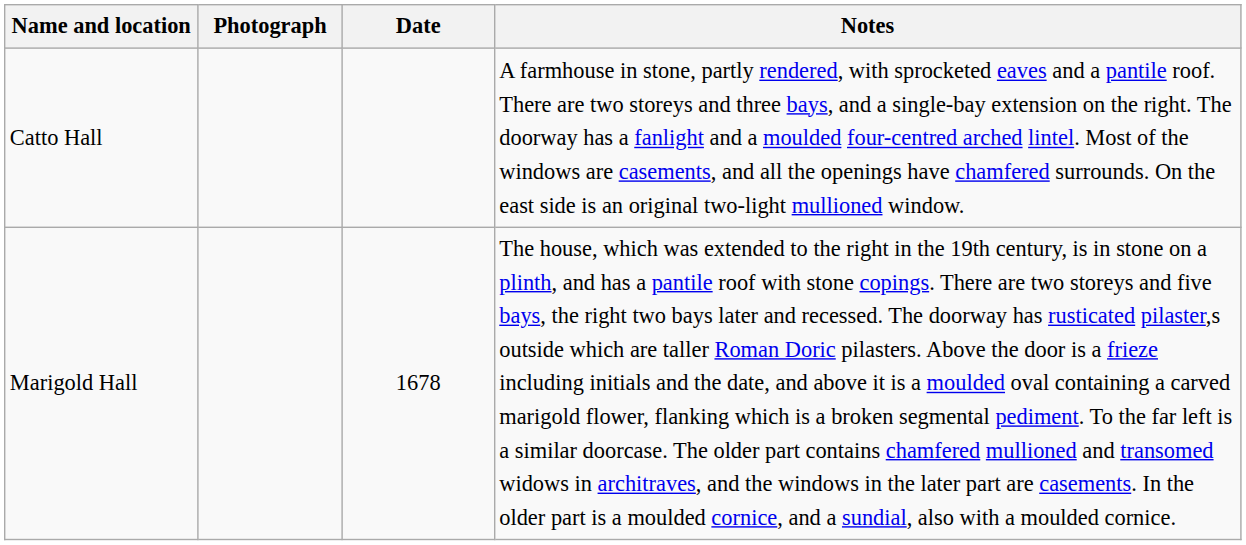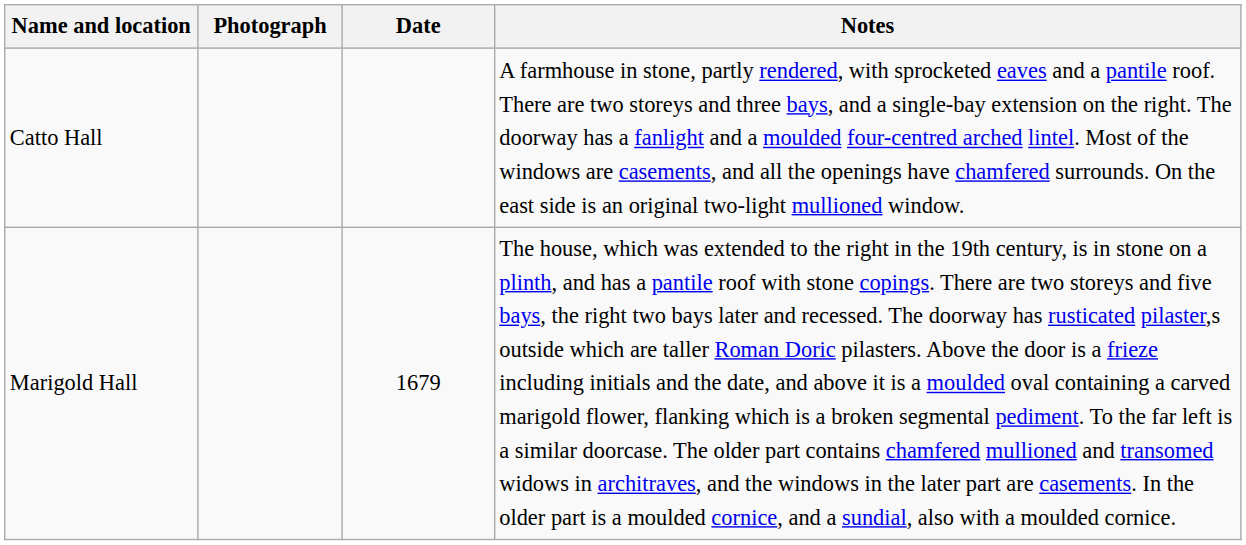(418, 383) 1678 -> (418, 383) 1679
